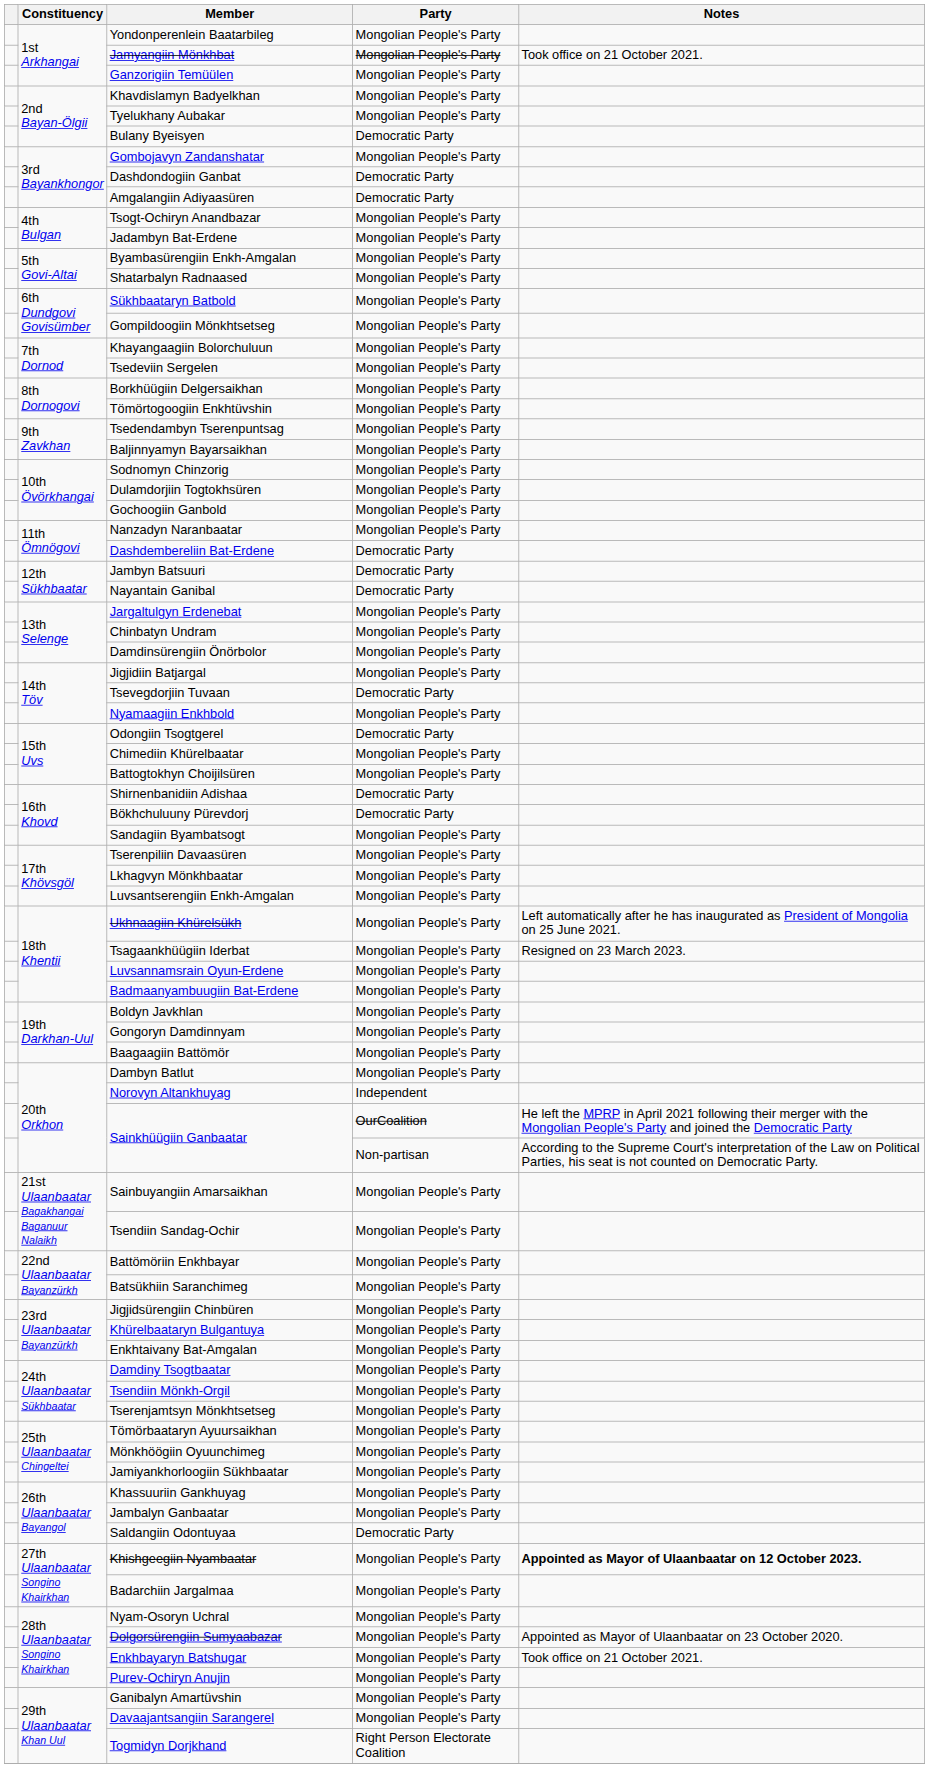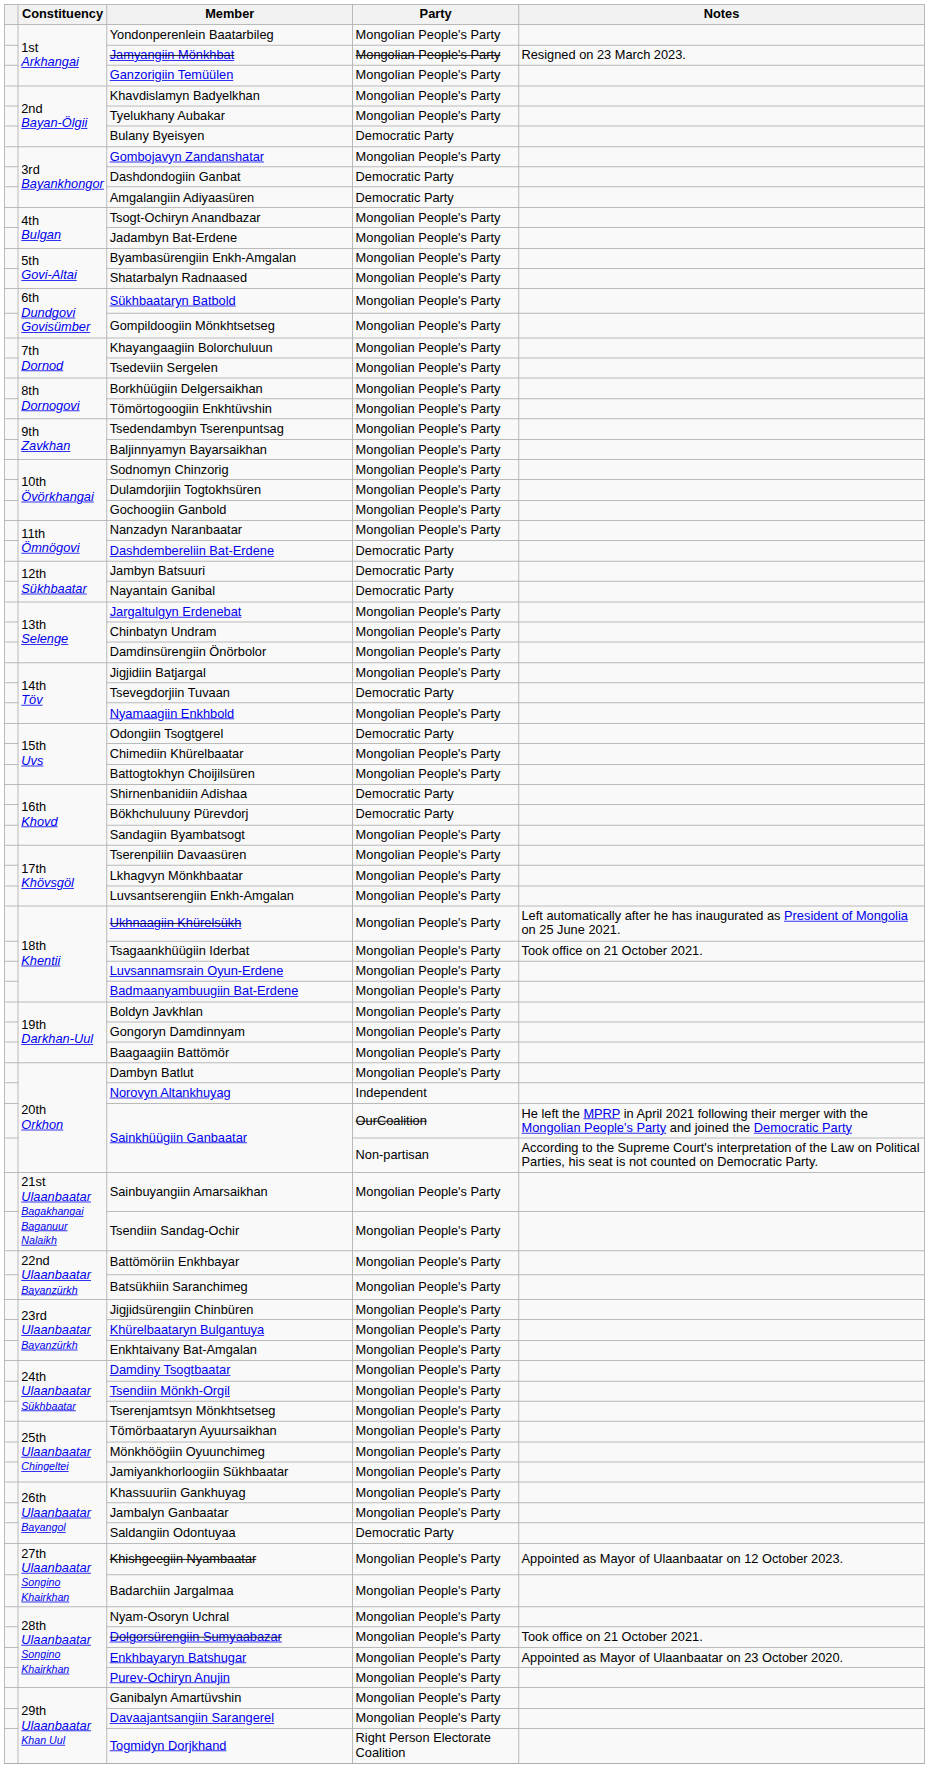(612, 55) Took office on 21 October 2021. -> (604, 55) Resigned on 23 March 2023.
(604, 951) Resigned on 23 March 2023. -> (612, 951) Took office on 21 October 2021.
(692, 1559) bold -> (682, 1559) normal
(682, 1637) Appointed as Mayor of Ulaanbaatar on 23 October 2020. -> (612, 1637) Took office on 21 October 2021.
(612, 1657) Took office on 21 October 2021. -> (682, 1657) Appointed as Mayor of Ulaanbaatar on 23 October 2020.
